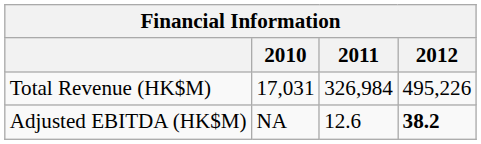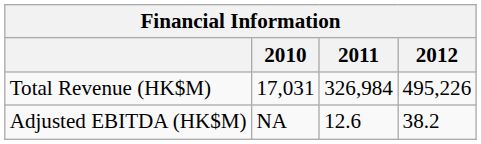(421, 121) bold -> (421, 121) normal
